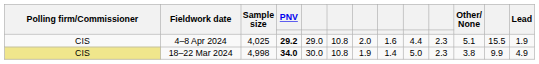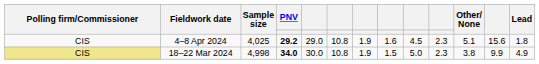(365, 41) 2.0 -> (365, 41) 1.9
(416, 41) 4.4 -> (416, 41) 4.5
(497, 41) 15.5 -> (497, 41) 15.6
(522, 41) 1.9 -> (522, 41) 1.8
(391, 53) 1.4 -> (391, 53) 1.5
